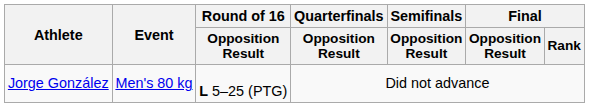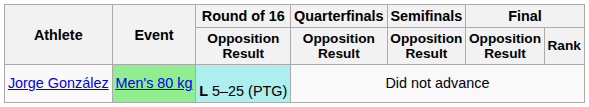(154, 83) no background -> (154, 83) lightgreen background
(243, 91) no background -> (243, 91) paleturquoise background
